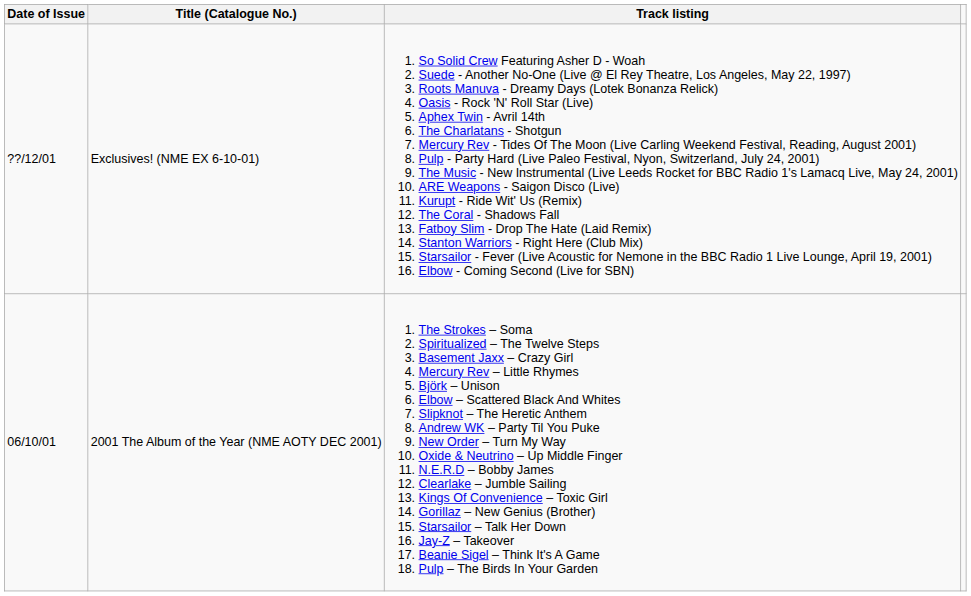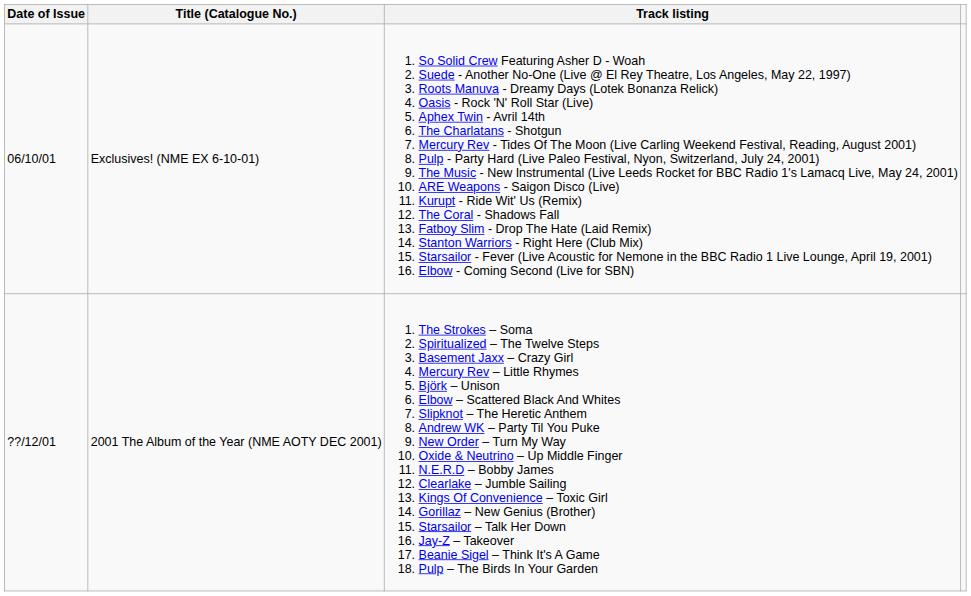(32, 158) ??/12/01 -> (32, 158) 06/10/01
(32, 442) 06/10/01 -> (32, 442) ??/12/01
